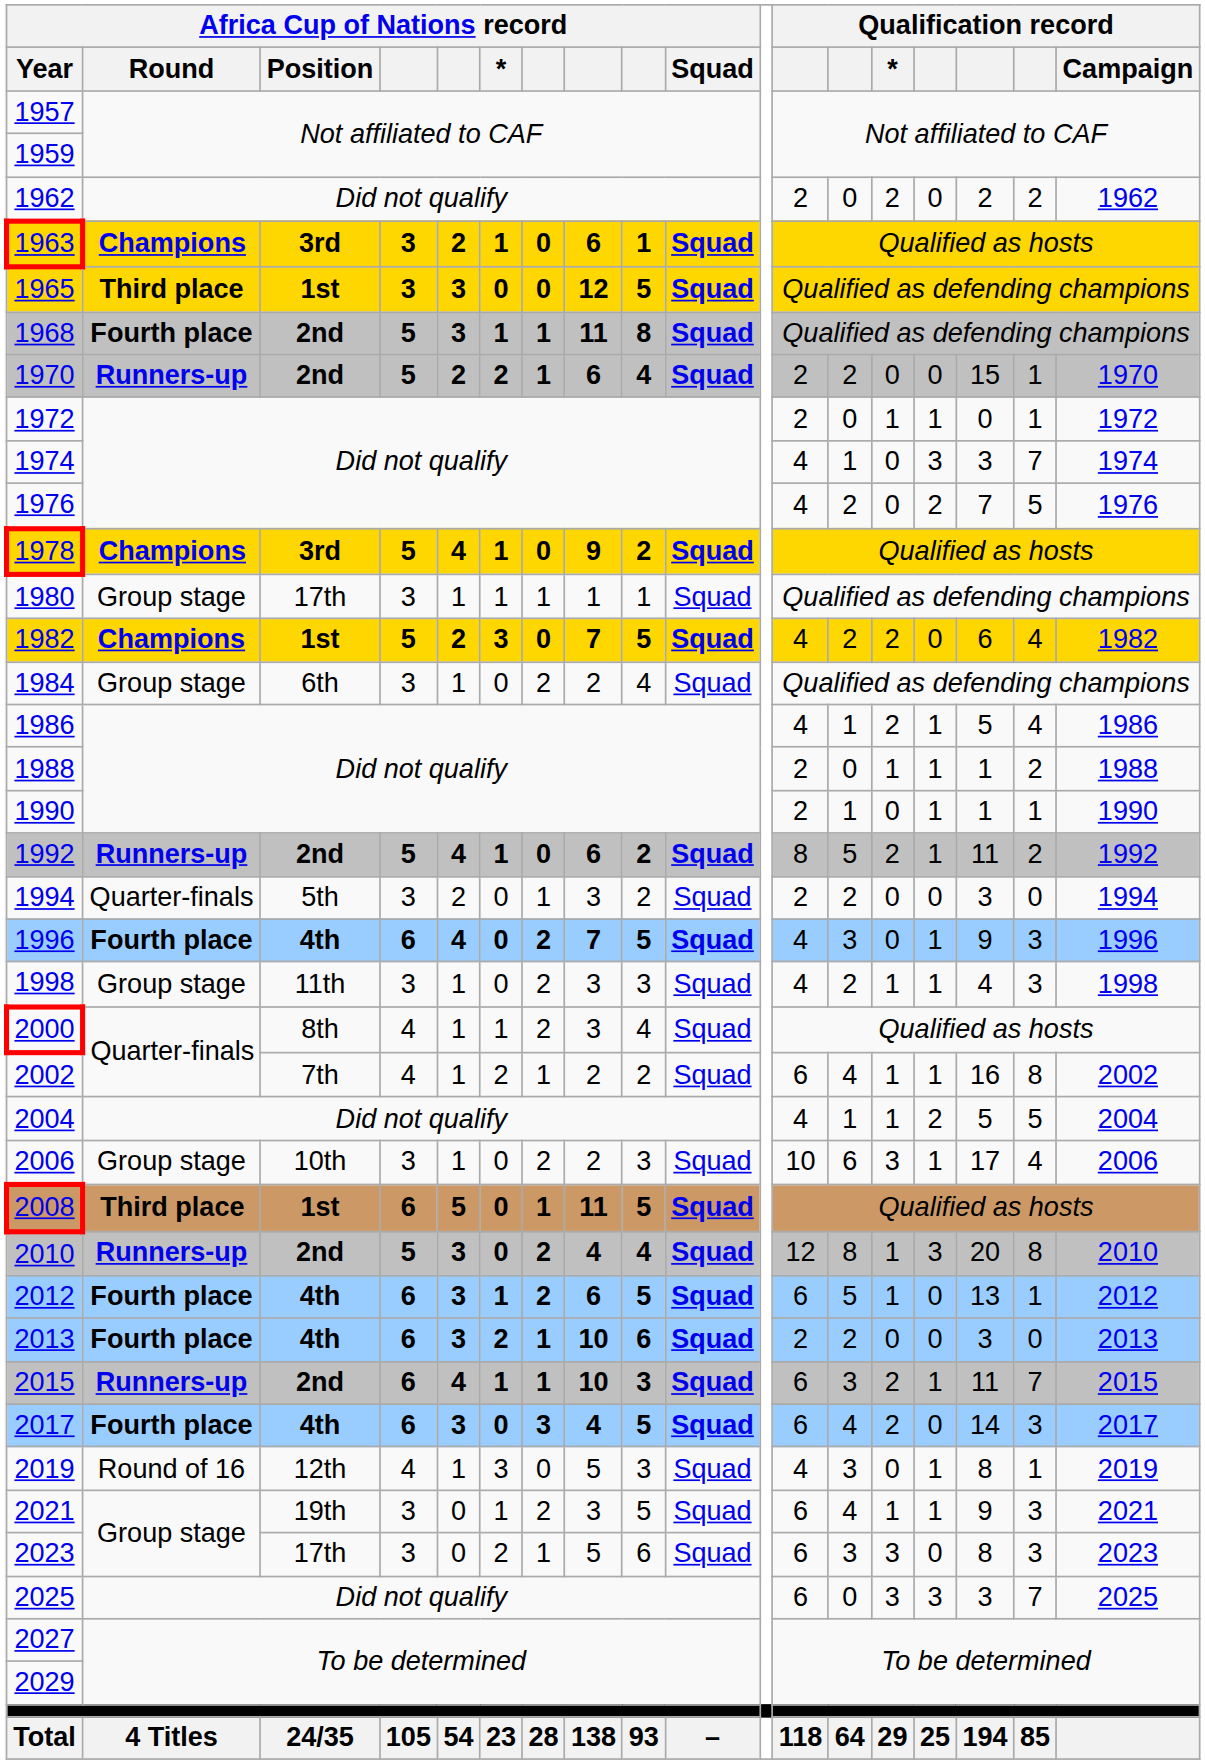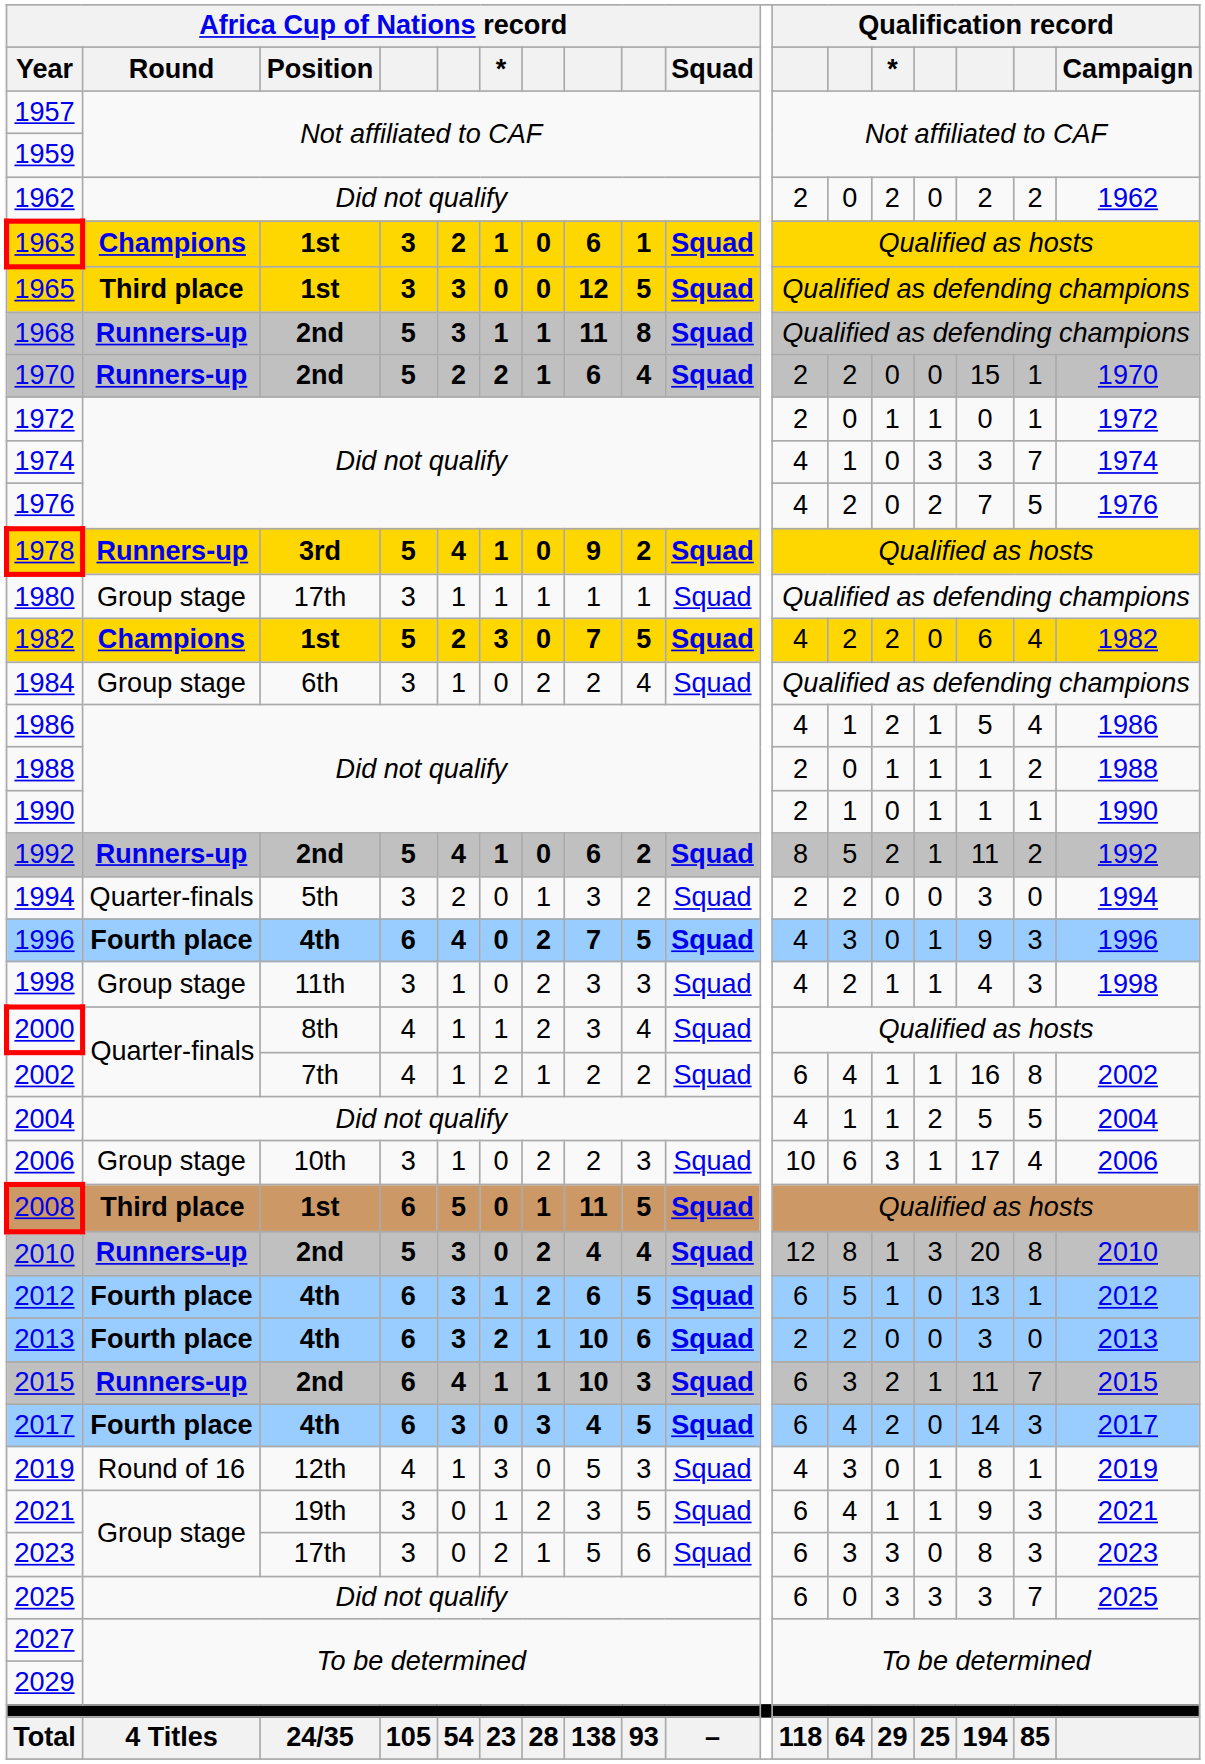(320, 243) 3rd -> (320, 243) 1st
(172, 332) Fourth place -> (171, 332) Runners-up
(172, 550) Champions -> (172, 550) Runners-up
